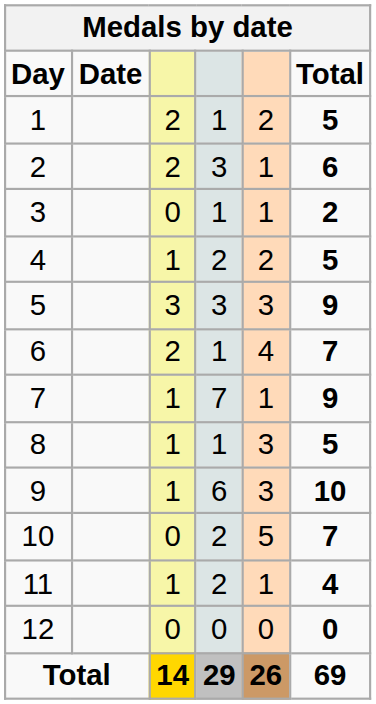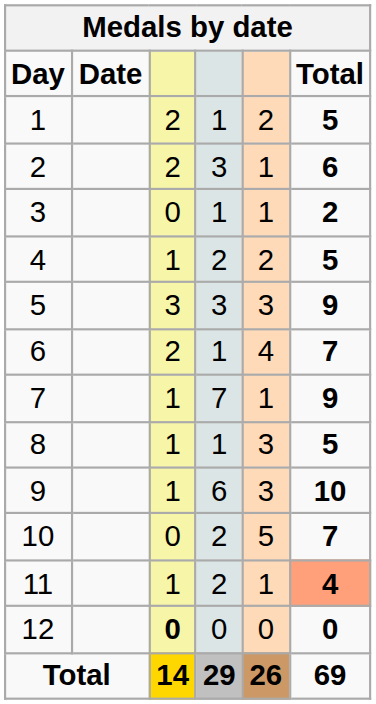(330, 583) no background -> (330, 583) lightsalmon background
(173, 630) normal -> (173, 630) bold
